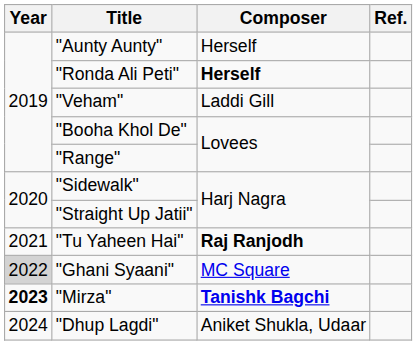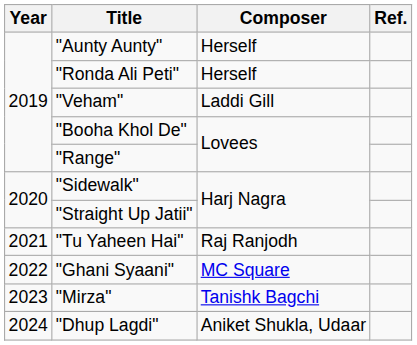(231, 74) bold -> (229, 74) normal
(252, 241) bold -> (249, 241) normal
(28, 269) lightgrey background -> (28, 269) no background
(28, 297) bold -> (28, 297) normal
(265, 297) bold -> (260, 297) normal
